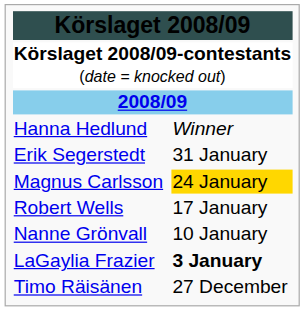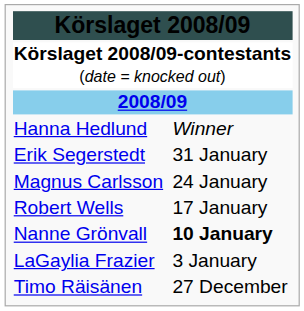(220, 181) gold background -> (220, 181) no background
(220, 234) normal -> (223, 234) bold
(217, 260) bold -> (215, 260) normal
